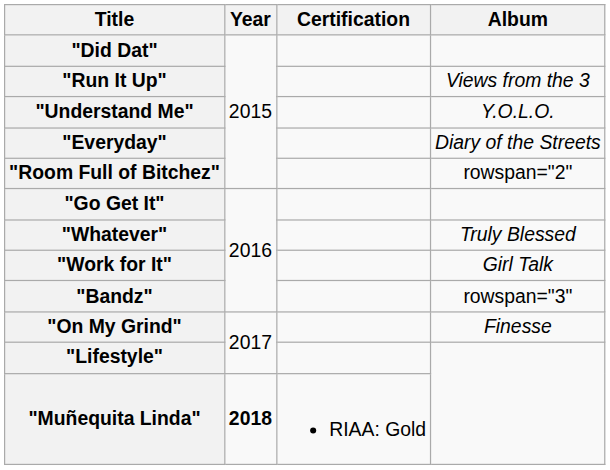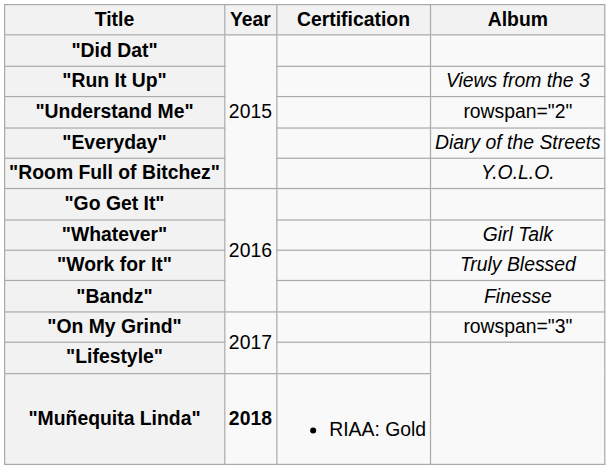(518, 111) Y.O.L.O. -> (518, 111) rowspan="2"
(518, 173) rowspan="2" -> (518, 173) Y.O.L.O.
(518, 234) Truly Blessed -> (518, 234) Girl Talk
(518, 265) Girl Talk -> (518, 265) Truly Blessed
(518, 296) rowspan="3" -> (518, 296) Finesse
(518, 326) Finesse -> (518, 326) rowspan="3"
